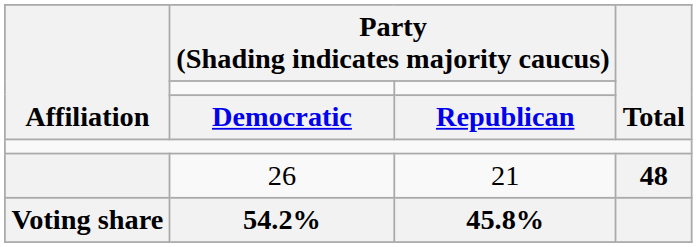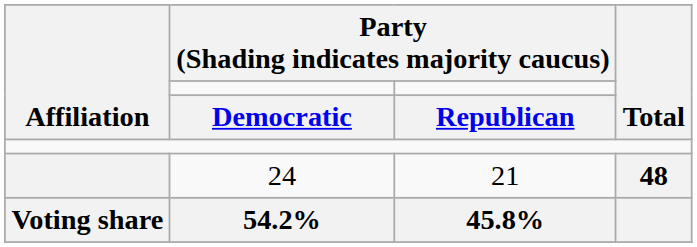(282, 174) 26 -> (282, 174) 24
